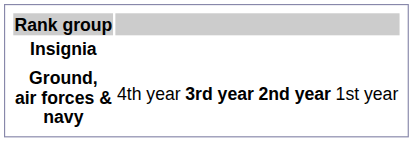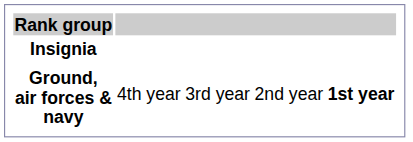(220, 93) bold -> (218, 93) normal
(295, 93) bold -> (289, 93) normal
(367, 93) normal -> (361, 93) bold
